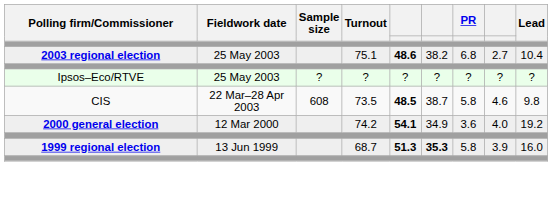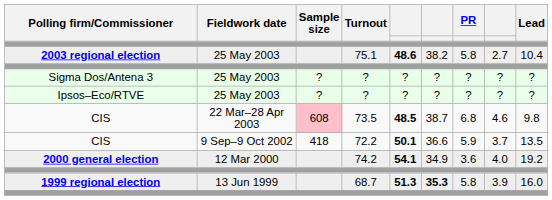(468, 55) 6.8 -> (468, 55) 5.8
+ row: (101, 78)
(319, 101) no background -> (319, 118) pink background
(468, 101) 5.8 -> (468, 118) 6.8
+ row: (101, 141)
